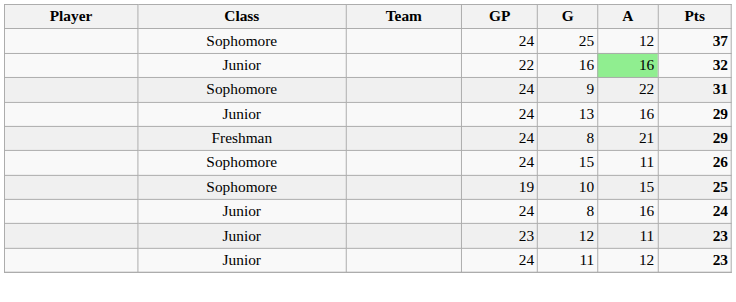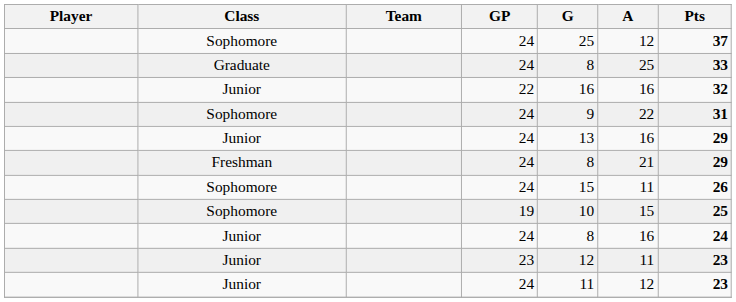+ row: (242, 65)
(647, 65) lightgreen background -> (647, 89) no background
